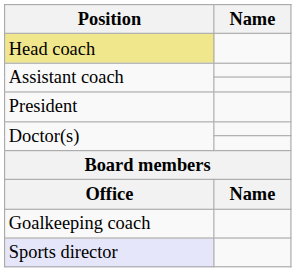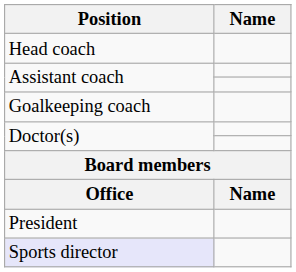(52, 48) khaki background -> (52, 48) no background
(43, 106) President -> (80, 106) Goalkeeping coach
(80, 223) Goalkeeping coach -> (43, 223) President
